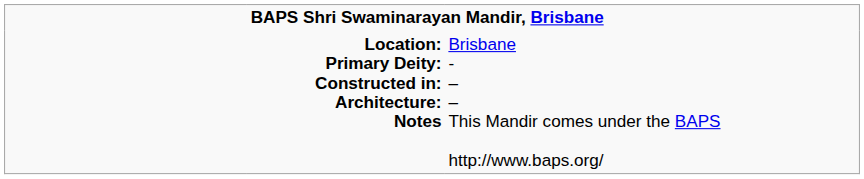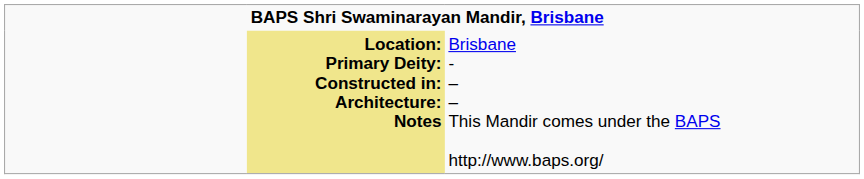(378, 82) no background -> (378, 82) khaki background
